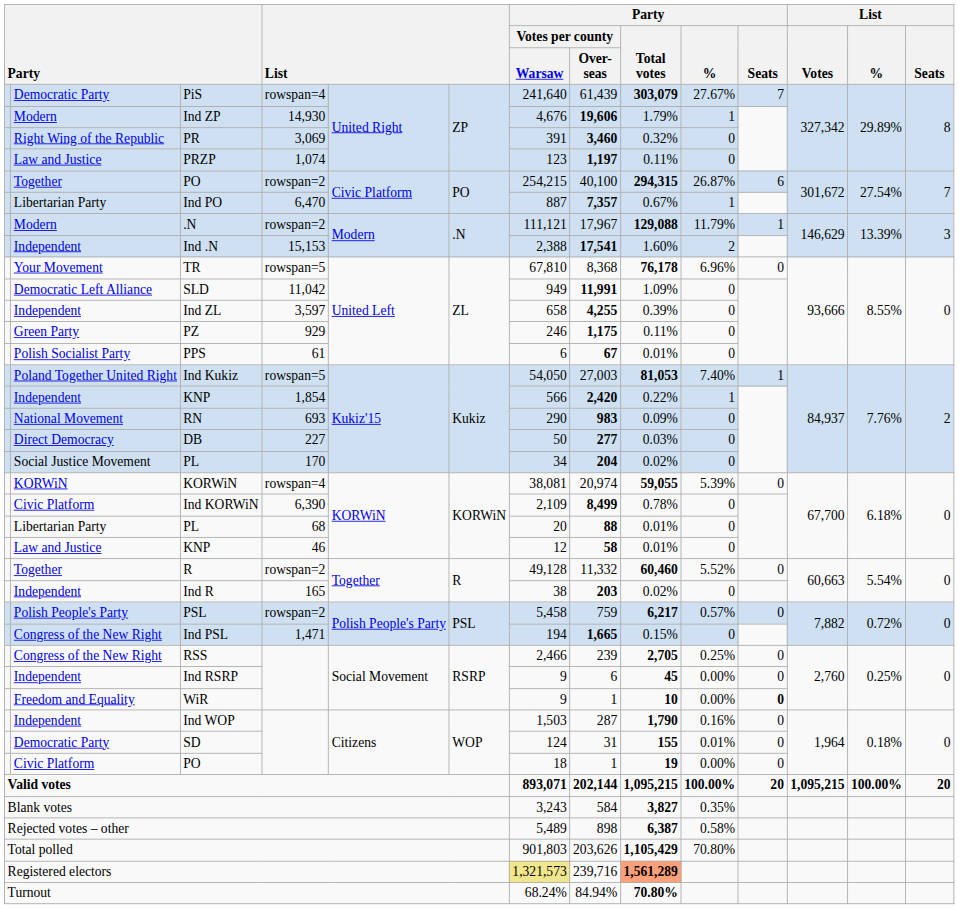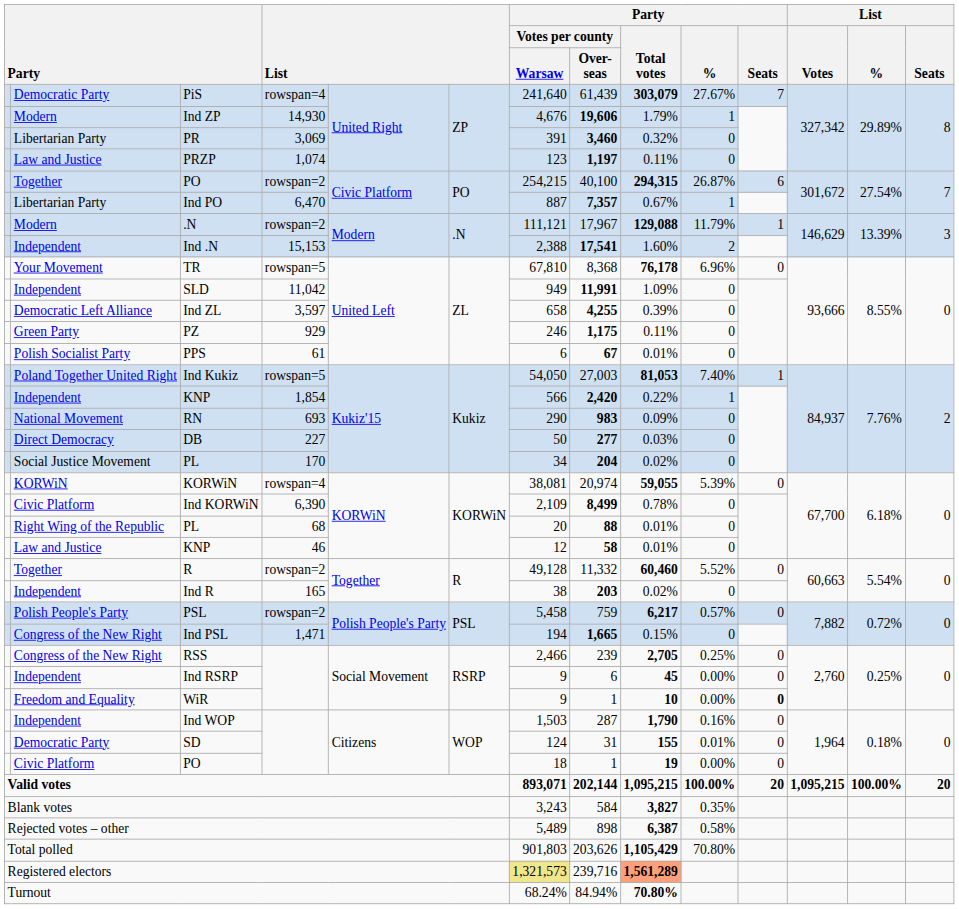(89, 138) Right Wing of the Republic -> (60, 138) Libertarian Party
(83, 289) Democratic Left Alliance -> (47, 289) Independent
(47, 310) Independent -> (83, 310) Democratic Left Alliance
(60, 526) Libertarian Party -> (89, 526) Right Wing of the Republic
